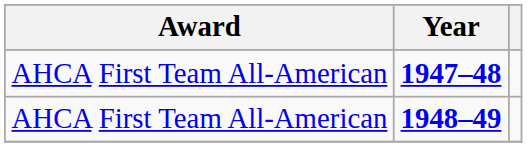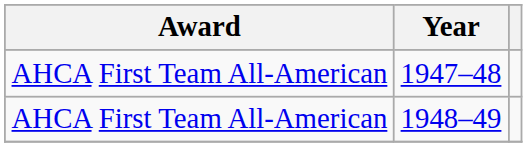(451, 73) bold -> (451, 73) normal
(451, 118) bold -> (451, 118) normal
